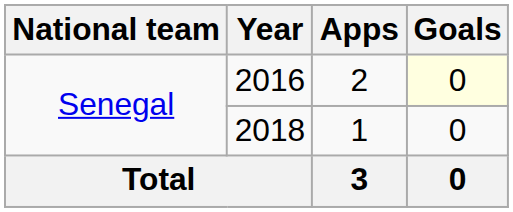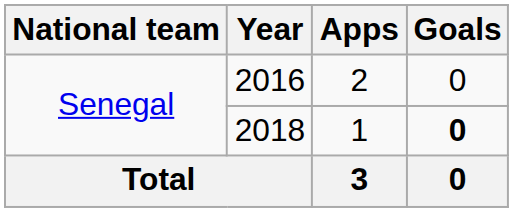(458, 79) lightyellow background -> (458, 79) no background
(458, 130) normal -> (458, 130) bold
